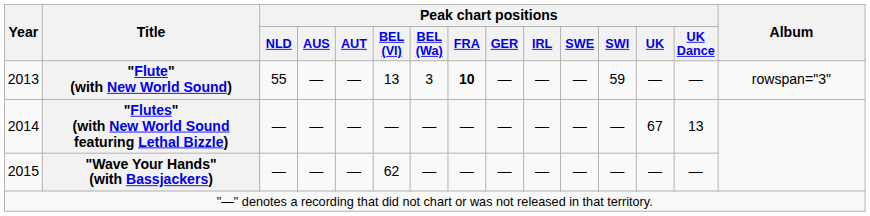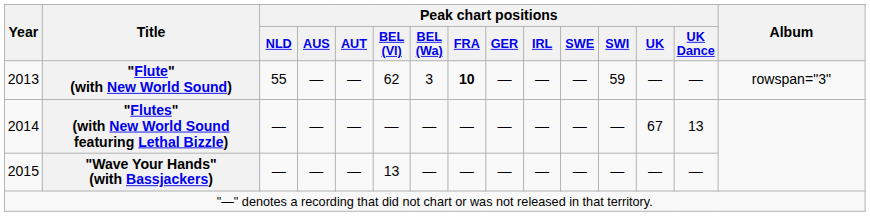(392, 80) 13 -> (392, 80) 62
(392, 172) 62 -> (392, 172) 13
